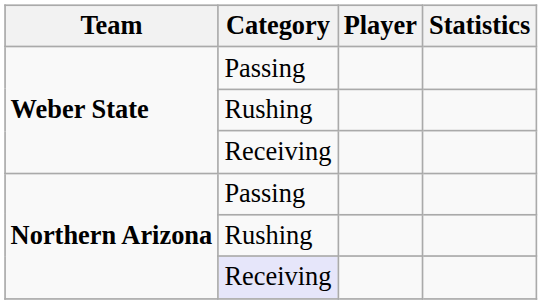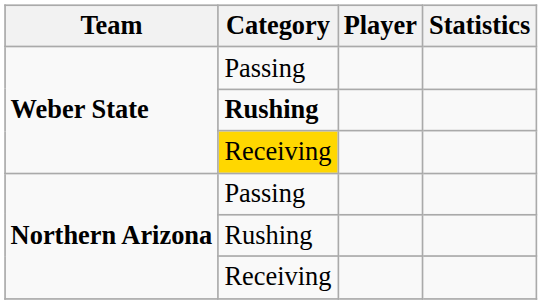(268, 109) normal -> (271, 109) bold
(278, 151) no background -> (278, 151) gold background
(278, 277) lavender background -> (278, 277) no background
